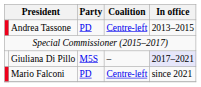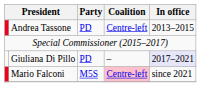(89, 59) M5S -> (86, 59) PD
(86, 74) PD -> (89, 74) M5S
(127, 74) no background -> (127, 74) pink background
